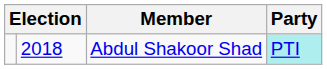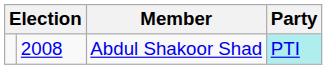(42, 49) 2018 -> (42, 49) 2008
